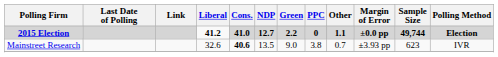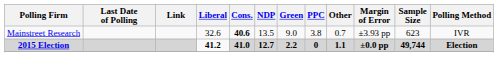rows swapped: (44, 46) <-> (44, 33)
